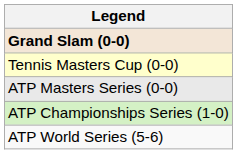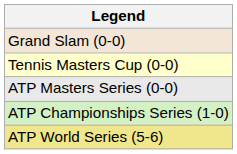(69, 40) bold -> (67, 40) normal
(86, 137) no background -> (86, 137) khaki background
